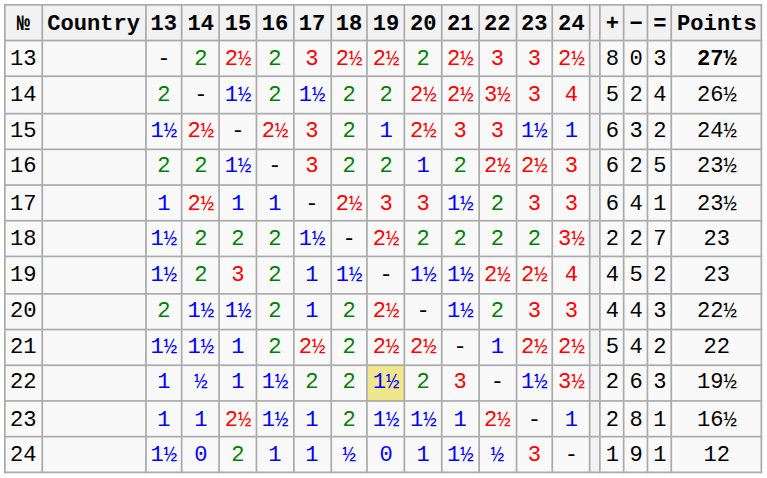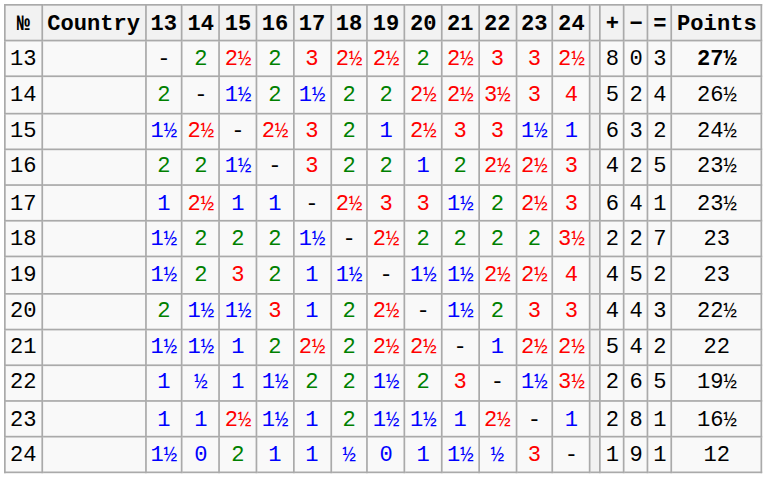(612, 167) 6 -> (612, 167) 4
(534, 203) 3 -> (534, 203) 2½
(275, 311) 2 -> (275, 311) 3
(386, 383) khaki background -> (386, 383) no background
(660, 383) 3 -> (660, 383) 5
